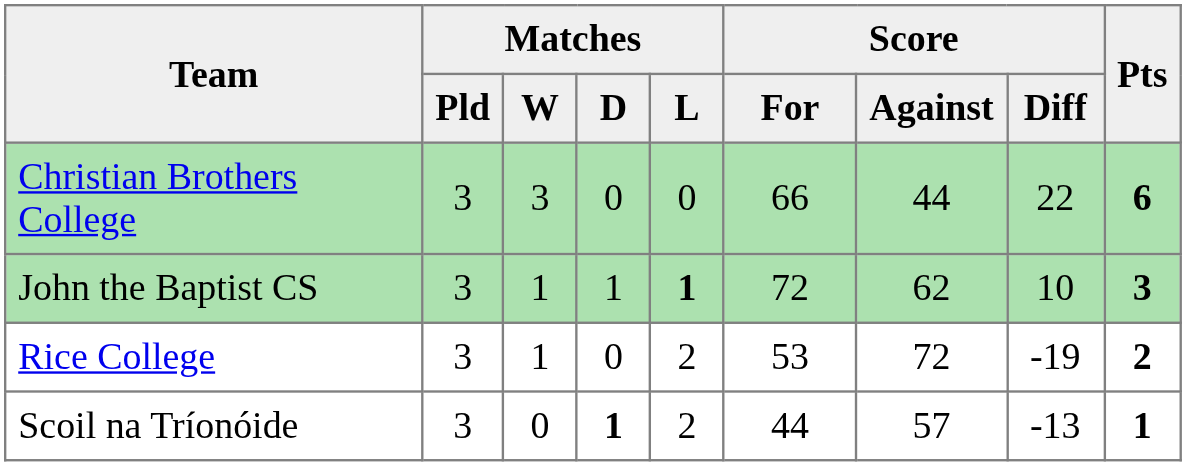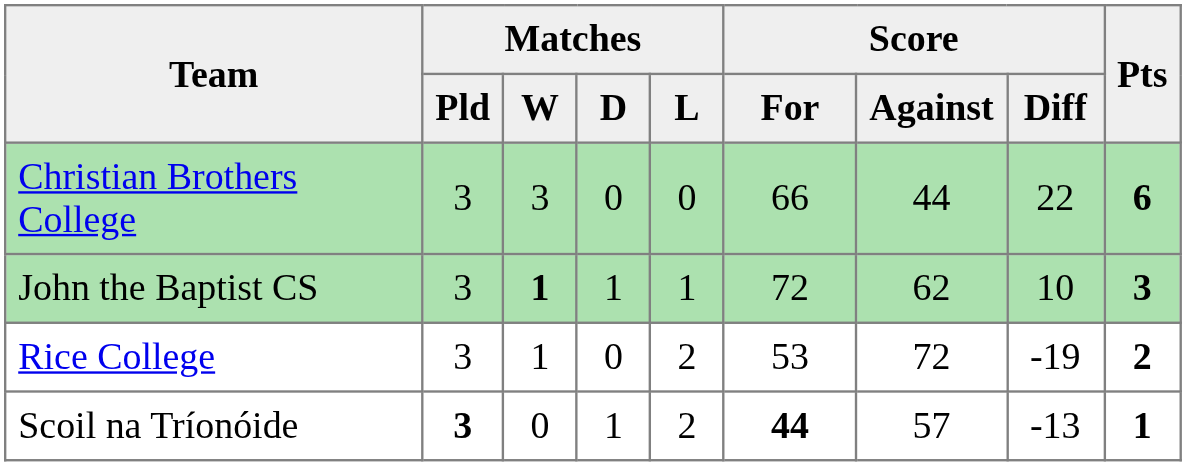(540, 287) normal -> (540, 287) bold
(687, 287) bold -> (687, 287) normal
(463, 425) normal -> (463, 425) bold
(613, 425) bold -> (613, 425) normal
(790, 425) normal -> (790, 425) bold
